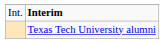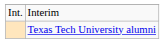(45, 13) bold -> (43, 13) normal
